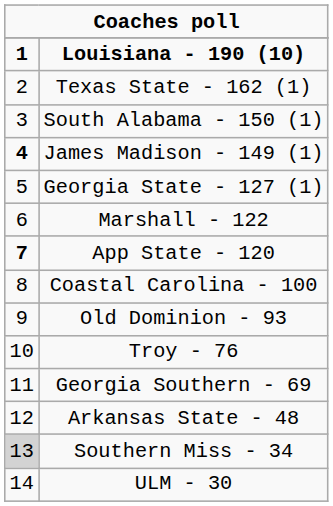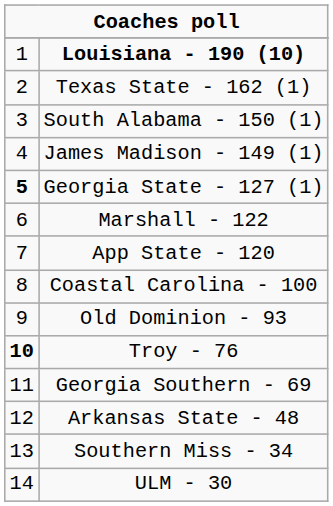(22, 55) bold -> (22, 55) normal
(22, 154) bold -> (22, 154) normal
(22, 187) normal -> (22, 187) bold
(22, 253) bold -> (22, 253) normal
(22, 352) normal -> (22, 352) bold
(22, 451) lightgrey background -> (22, 451) no background
